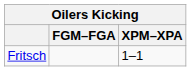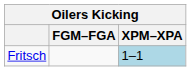(132, 55) no background -> (132, 55) lightblue background
